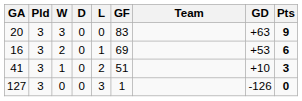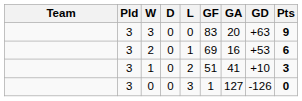columns swapped: (189, 13) <-> (17, 13)
